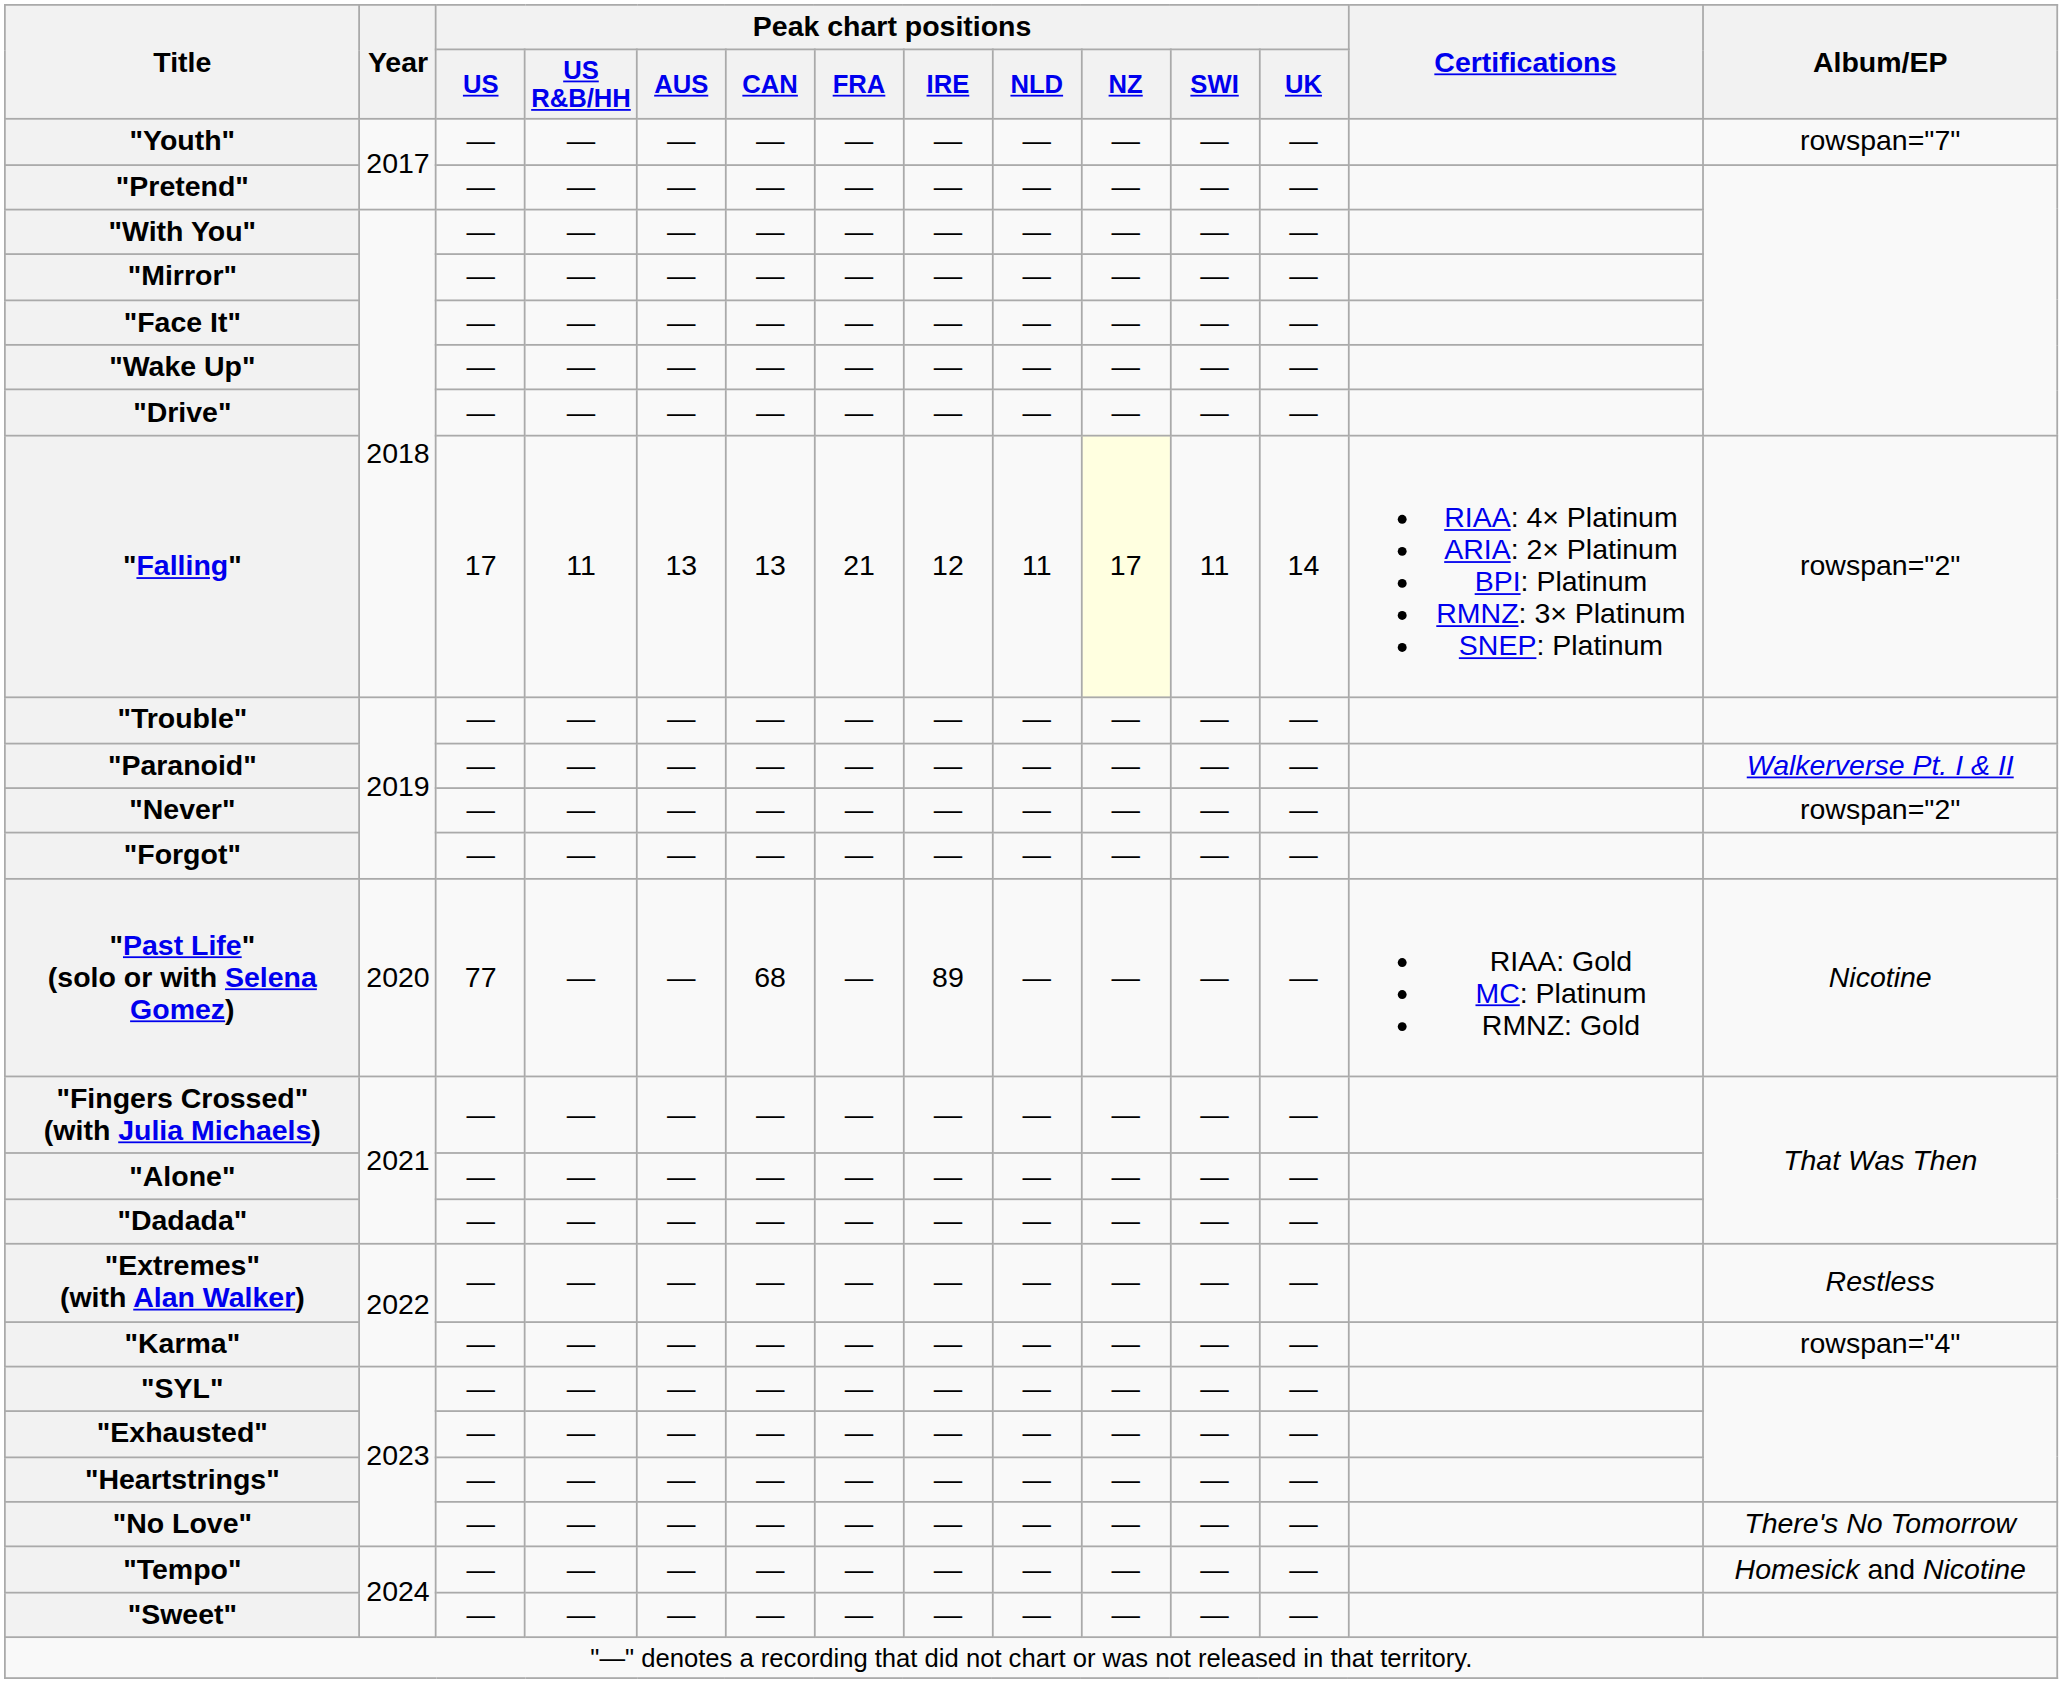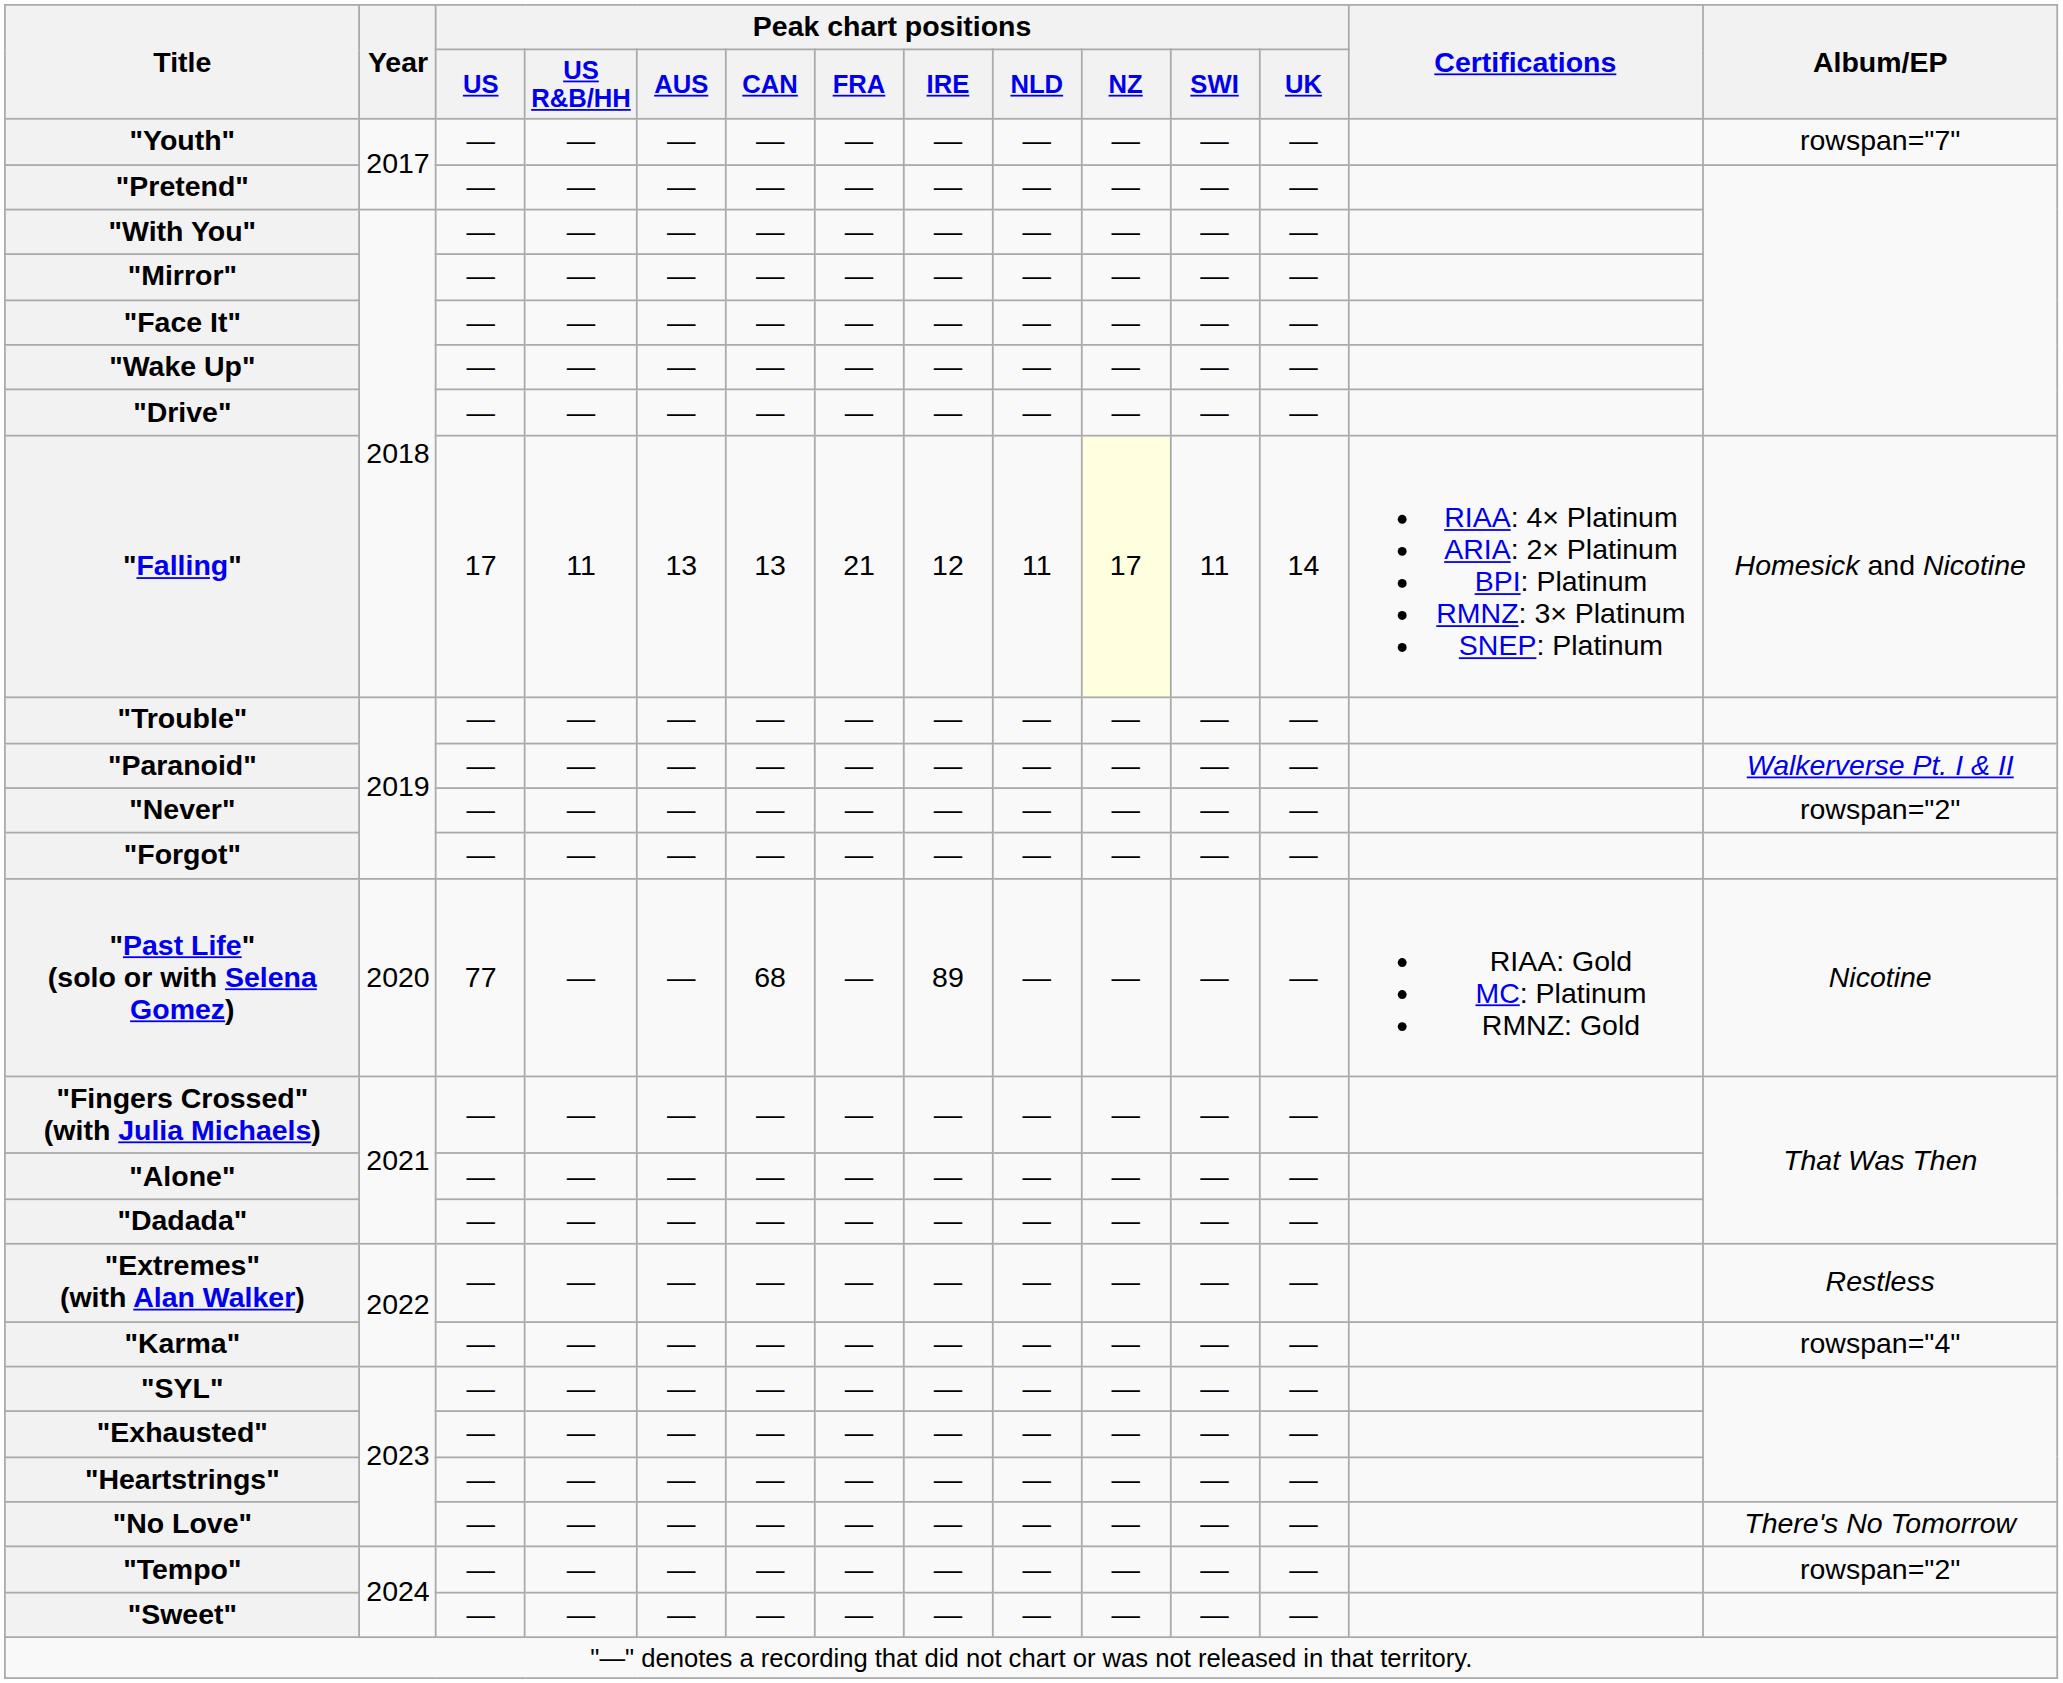(1880, 565) rowspan="2" -> (1880, 565) Homesick and Nicotine
(1880, 1569) Homesick and Nicotine -> (1880, 1569) rowspan="2"
